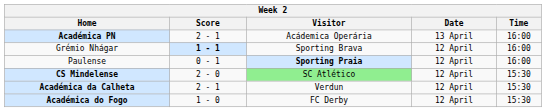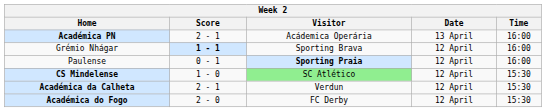(208, 75) 2 - 0 -> (208, 75) 1 - 0
(208, 100) 1 - 0 -> (208, 100) 2 - 0
